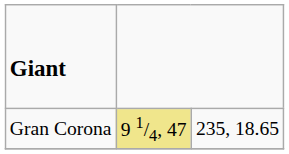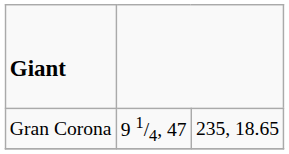(154, 128) khaki background -> (154, 128) no background
